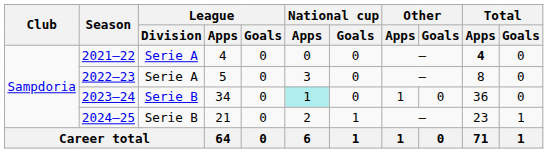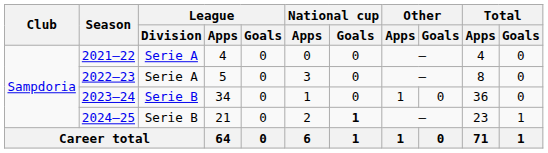(481, 56) bold -> (481, 56) normal
(307, 97) paleturquoise background -> (307, 97) no background
(356, 118) normal -> (356, 118) bold
